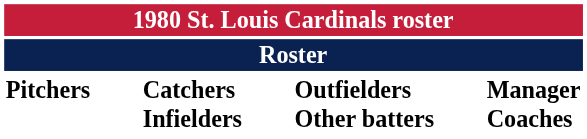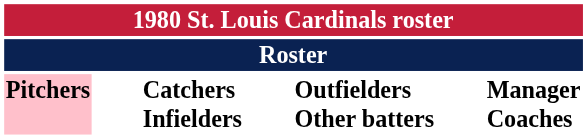(48, 89) no background -> (48, 89) pink background
